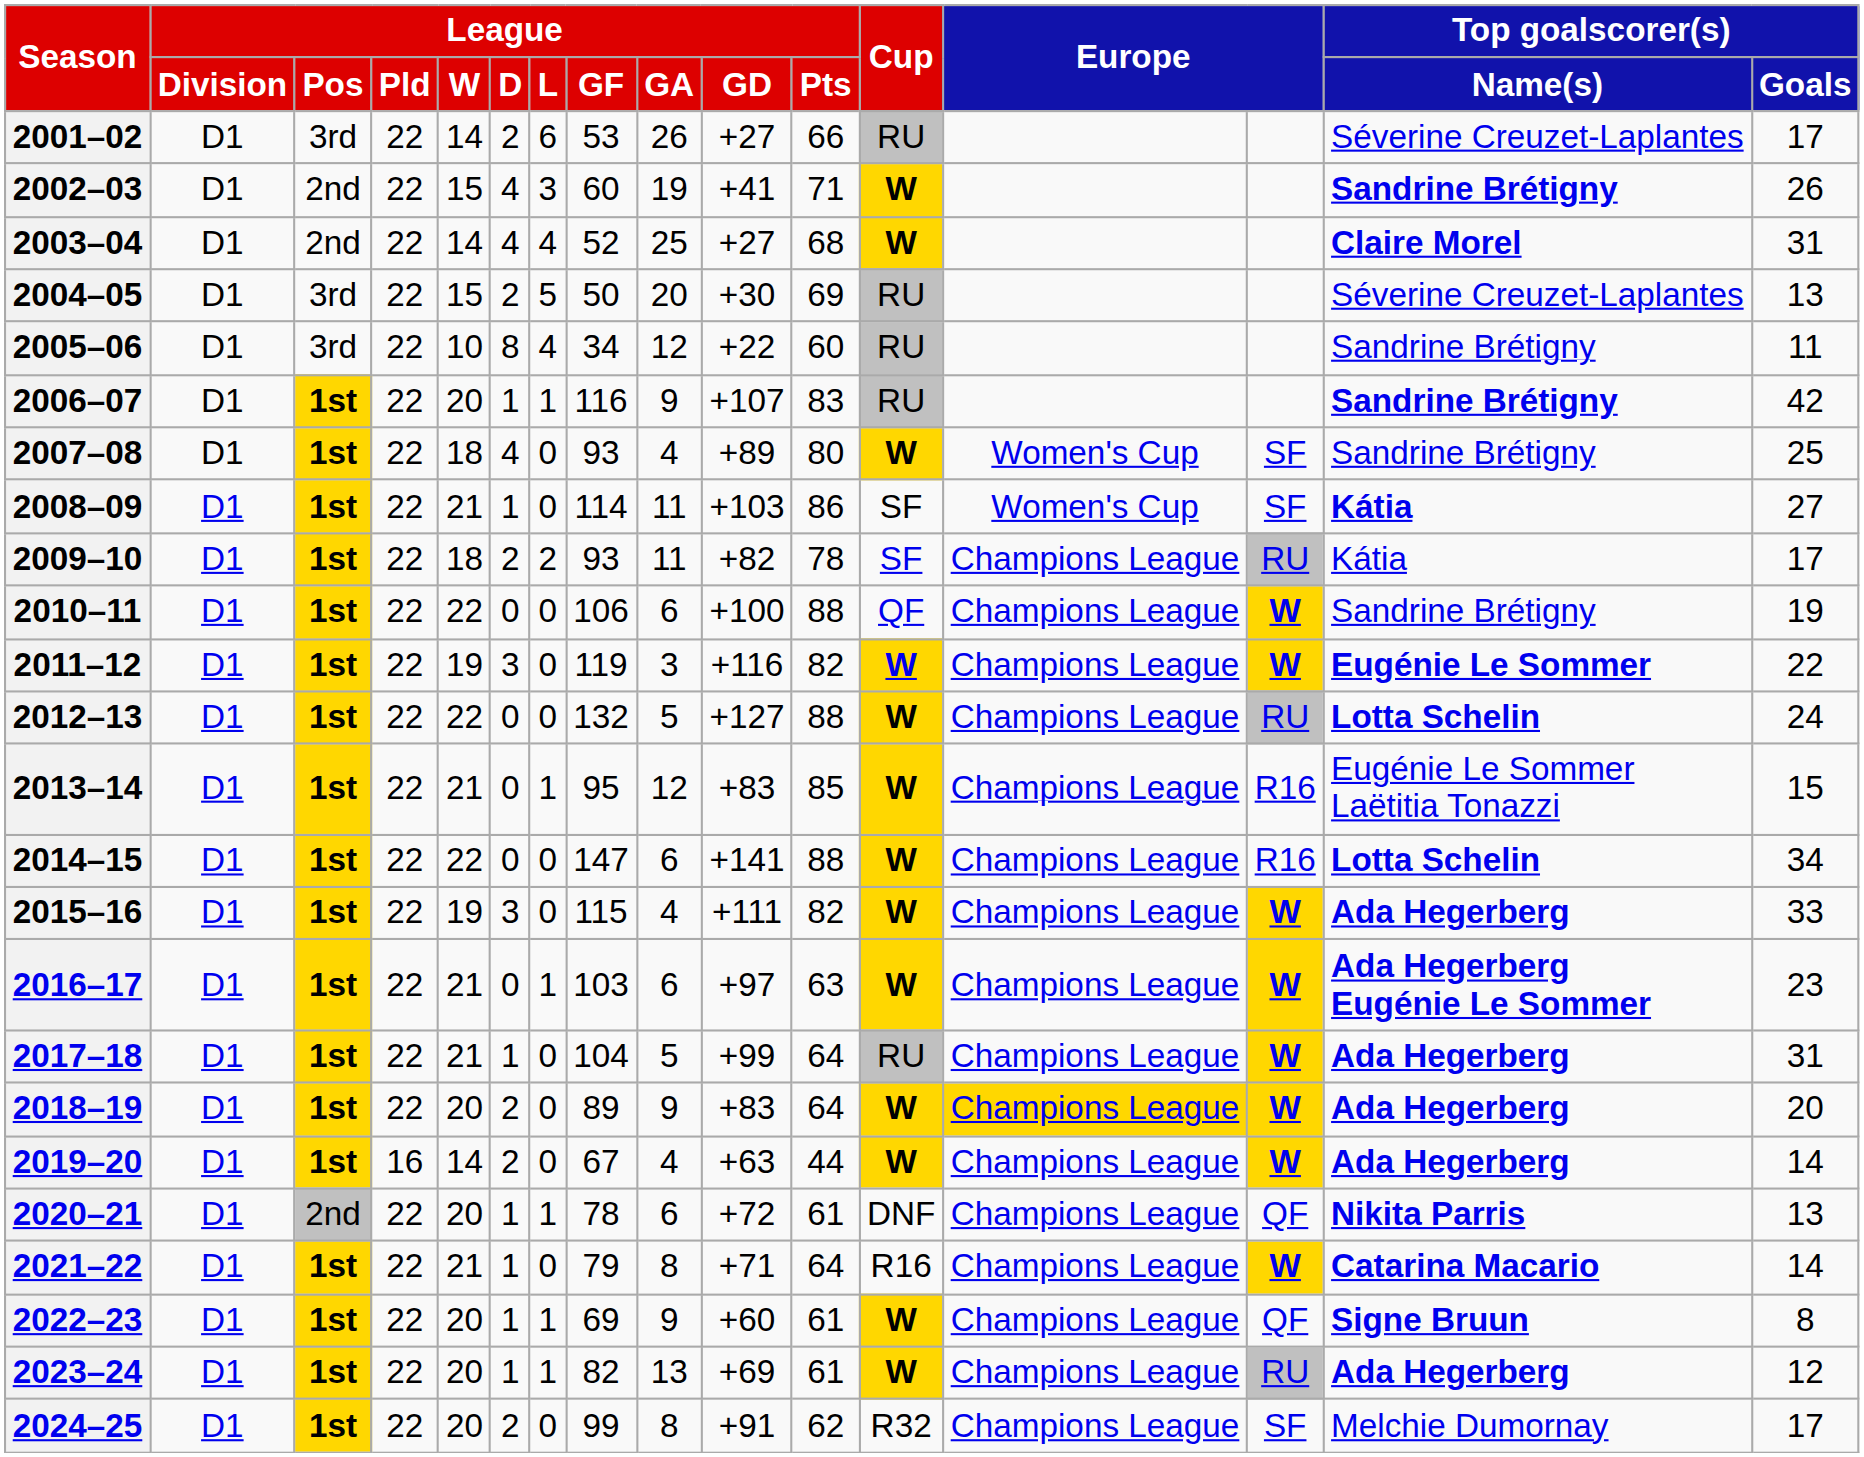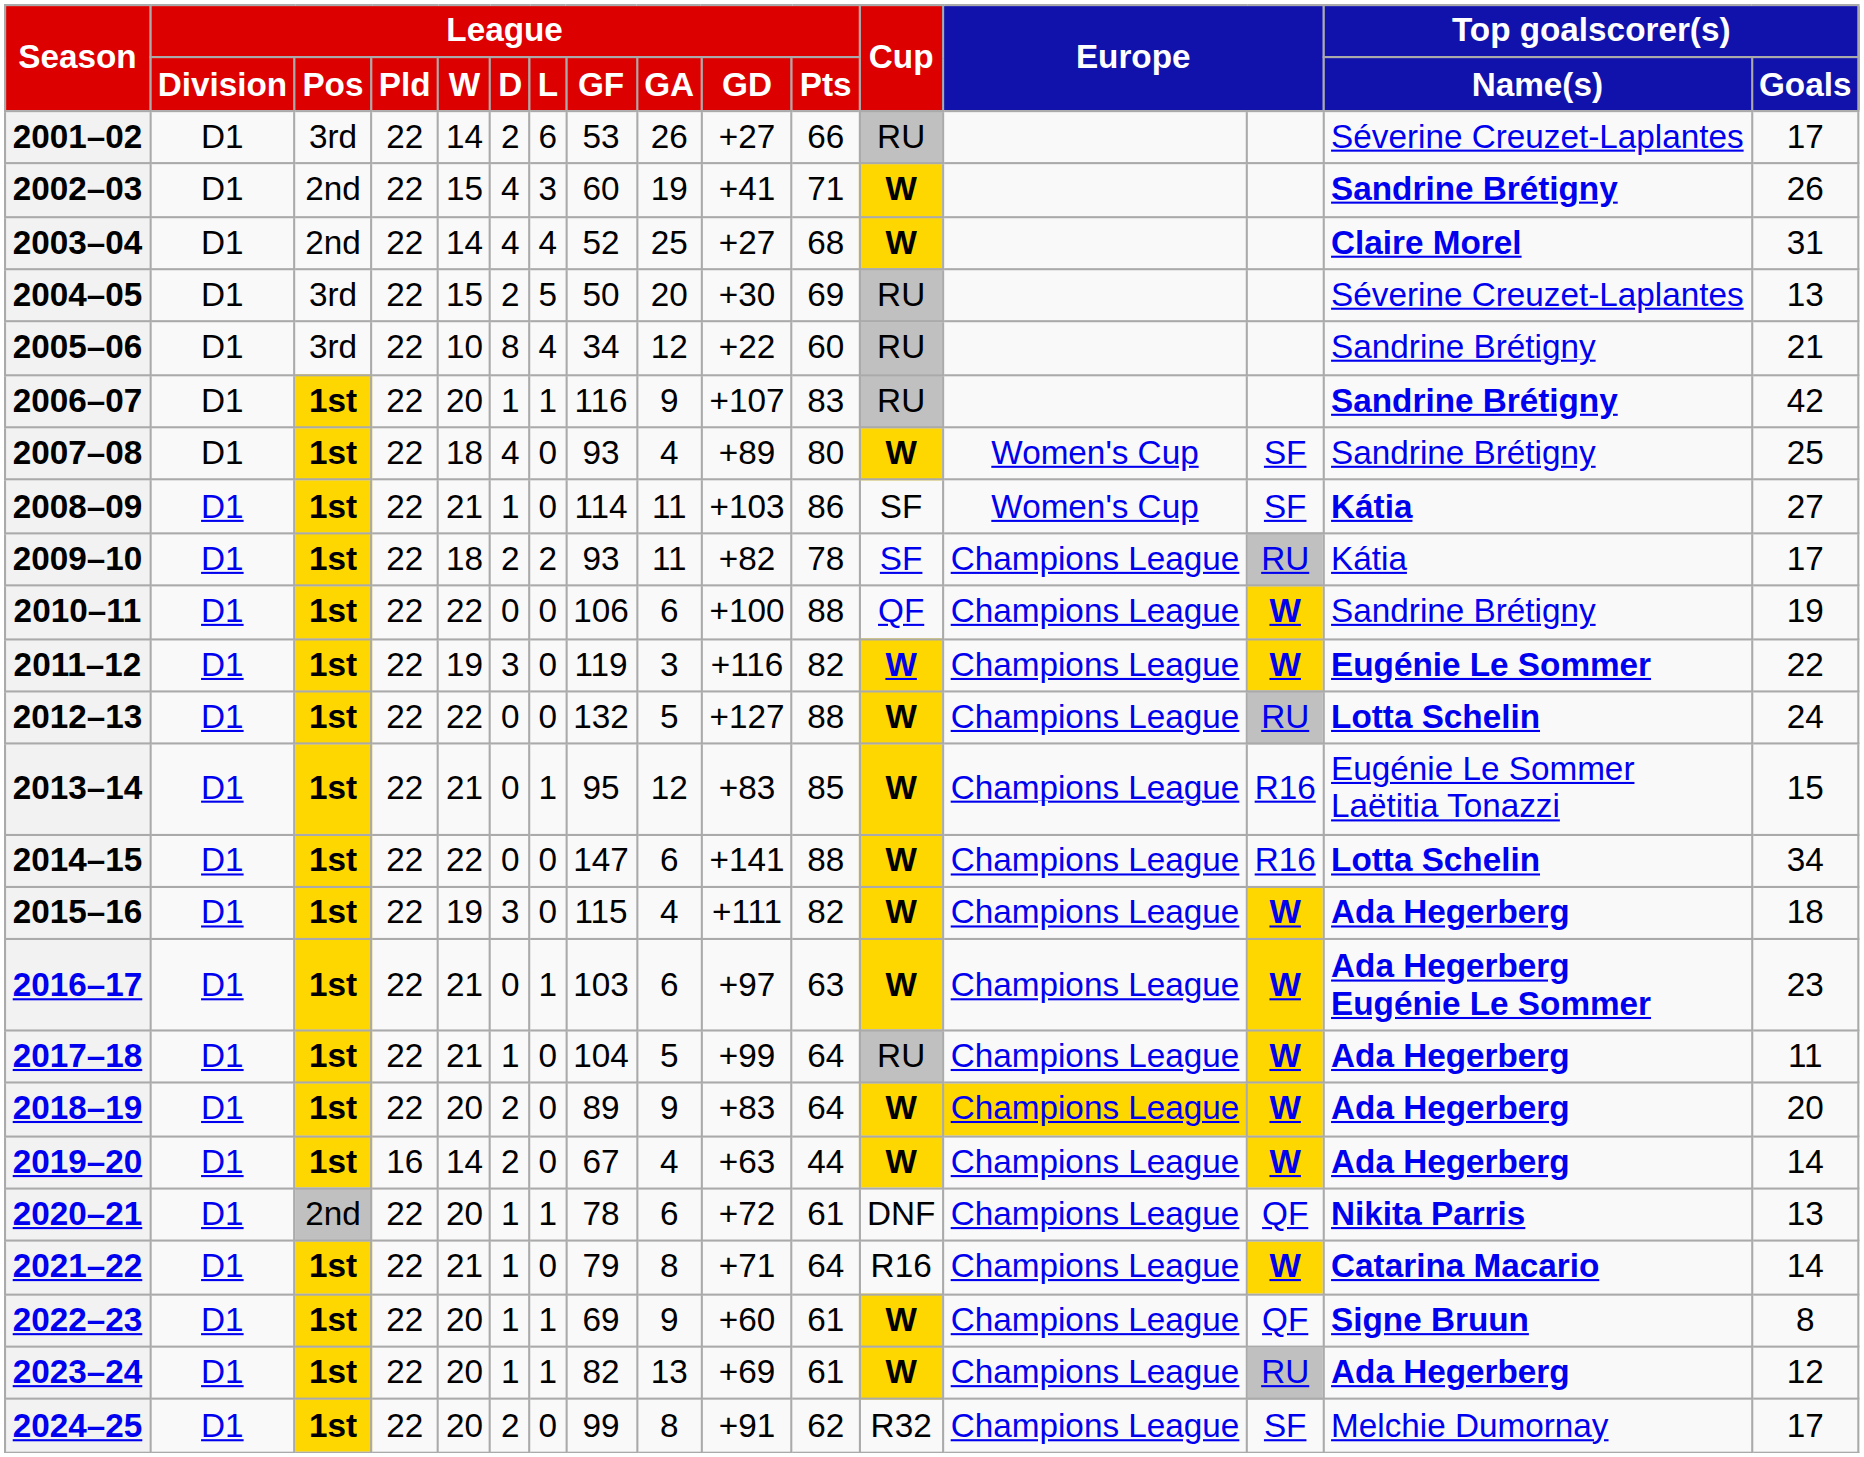(1805, 347) 11 -> (1805, 347) 21
(1805, 912) 33 -> (1805, 912) 18
(1805, 1055) 31 -> (1805, 1055) 11
